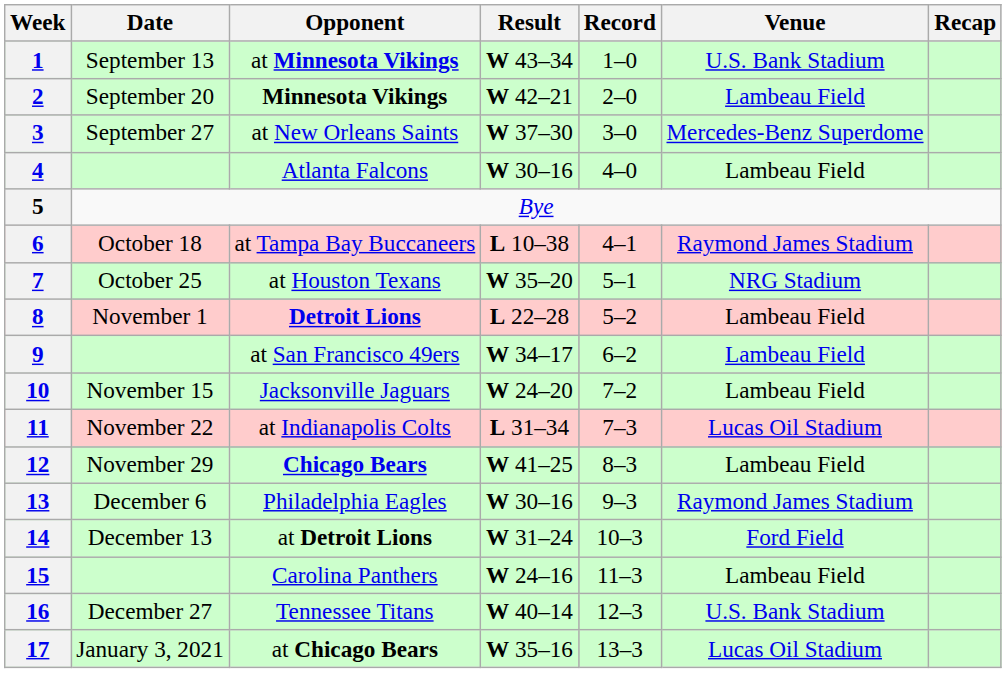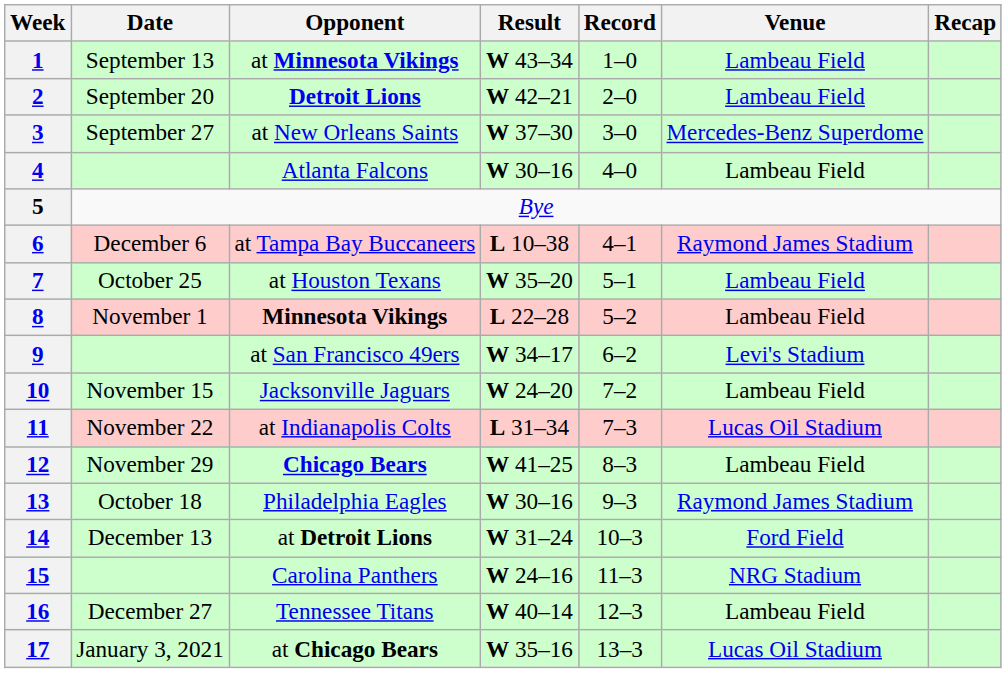(795, 59) U.S. Bank Stadium -> (795, 59) Lambeau Field
(355, 96) Minnesota Vikings -> (355, 96) Detroit Lions
(150, 243) October 18 -> (150, 243) December 6
(795, 280) NRG Stadium -> (795, 280) Lambeau Field
(355, 317) Detroit Lions -> (355, 317) Minnesota Vikings
(795, 354) Lambeau Field -> (795, 354) Levi's Stadium
(150, 501) December 6 -> (150, 501) October 18
(795, 574) Lambeau Field -> (795, 574) NRG Stadium
(795, 611) U.S. Bank Stadium -> (795, 611) Lambeau Field
